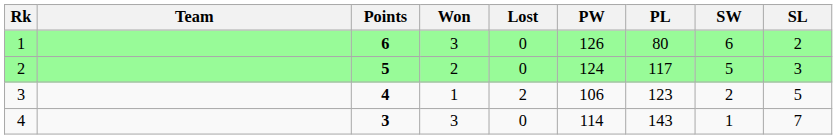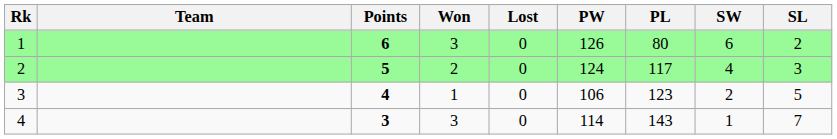(729, 69) 5 -> (729, 69) 4
(523, 95) 2 -> (523, 95) 0
